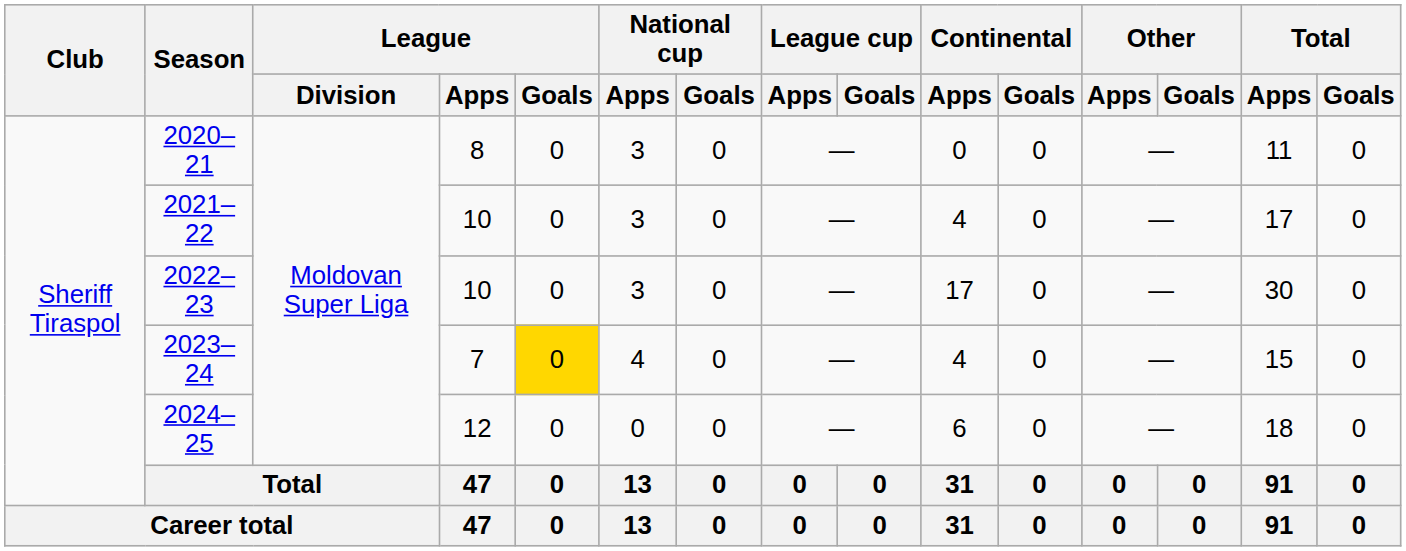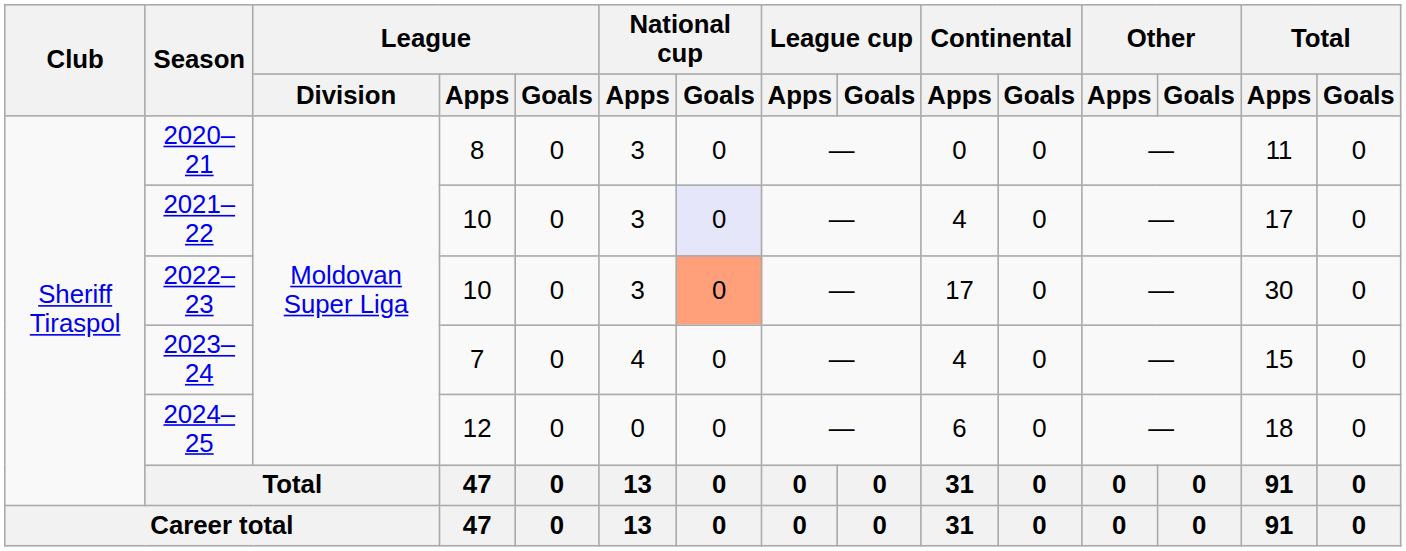(719, 219) no background -> (719, 219) lavender background
(719, 289) no background -> (719, 289) lightsalmon background
(557, 359) gold background -> (557, 359) no background
